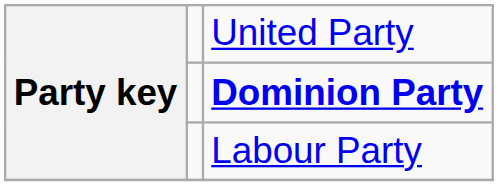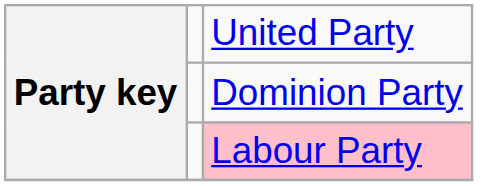(347, 92) bold -> (337, 92) normal
(317, 150) no background -> (317, 150) pink background
